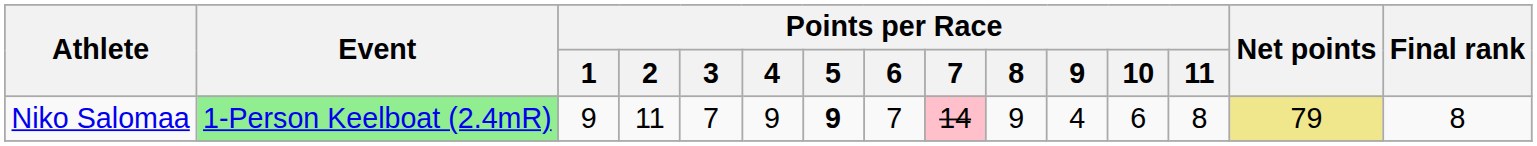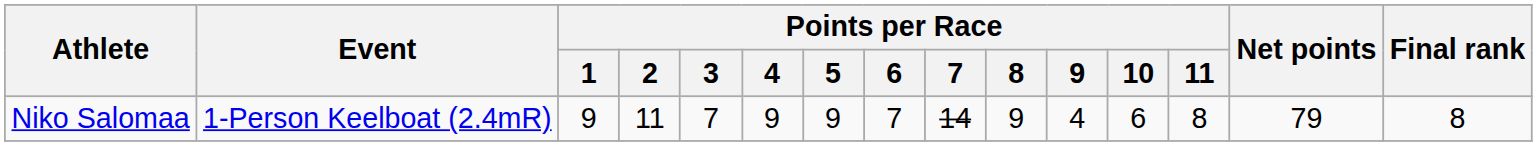(377, 118) lightgreen background -> (377, 118) no background
(833, 118) bold -> (833, 118) normal
(955, 118) pink background -> (955, 118) no background
(1307, 118) khaki background -> (1307, 118) no background
